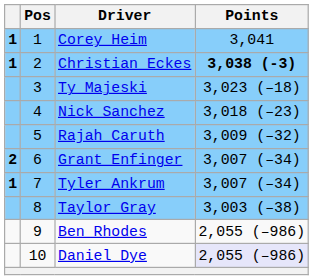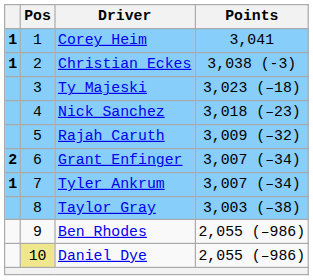(252, 65) bold -> (252, 65) normal
(38, 256) no background -> (38, 256) khaki background
(252, 256) lavender background -> (252, 256) no background
